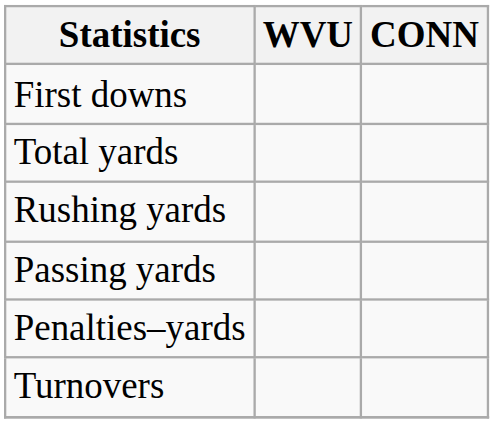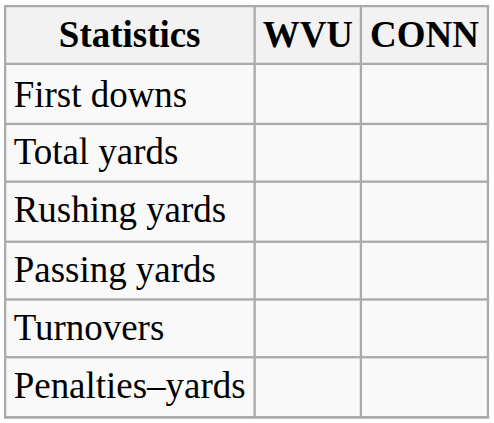rows swapped: (89, 386) <-> (130, 327)
